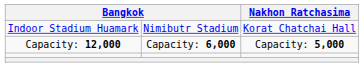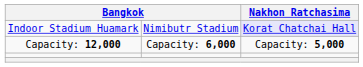(300, 29) no background -> (300, 29) lavender background
